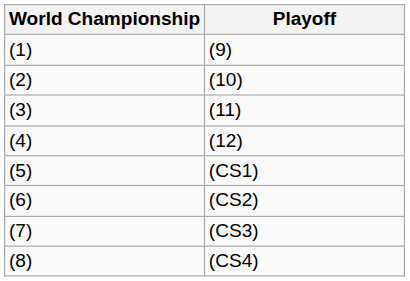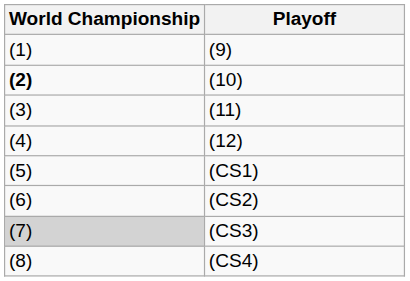(21, 79) normal -> (21, 79) bold
(21, 230) no background -> (21, 230) lightgrey background
